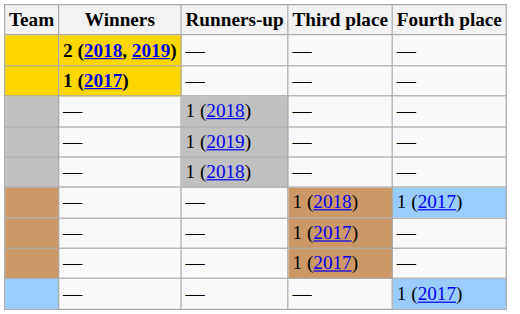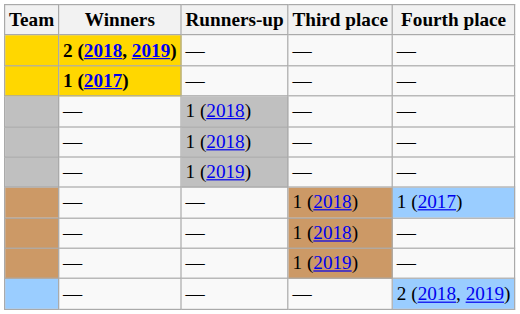(218, 141) 1 (2019) -> (218, 141) 1 (2018)
(218, 171) 1 (2018) -> (218, 171) 1 (2019)
(325, 232) 1 (2017) -> (325, 232) 1 (2018)
(325, 263) 1 (2017) -> (325, 263) 1 (2019)
(430, 293) 1 (2017) -> (454, 293) 2 (2018, 2019)
